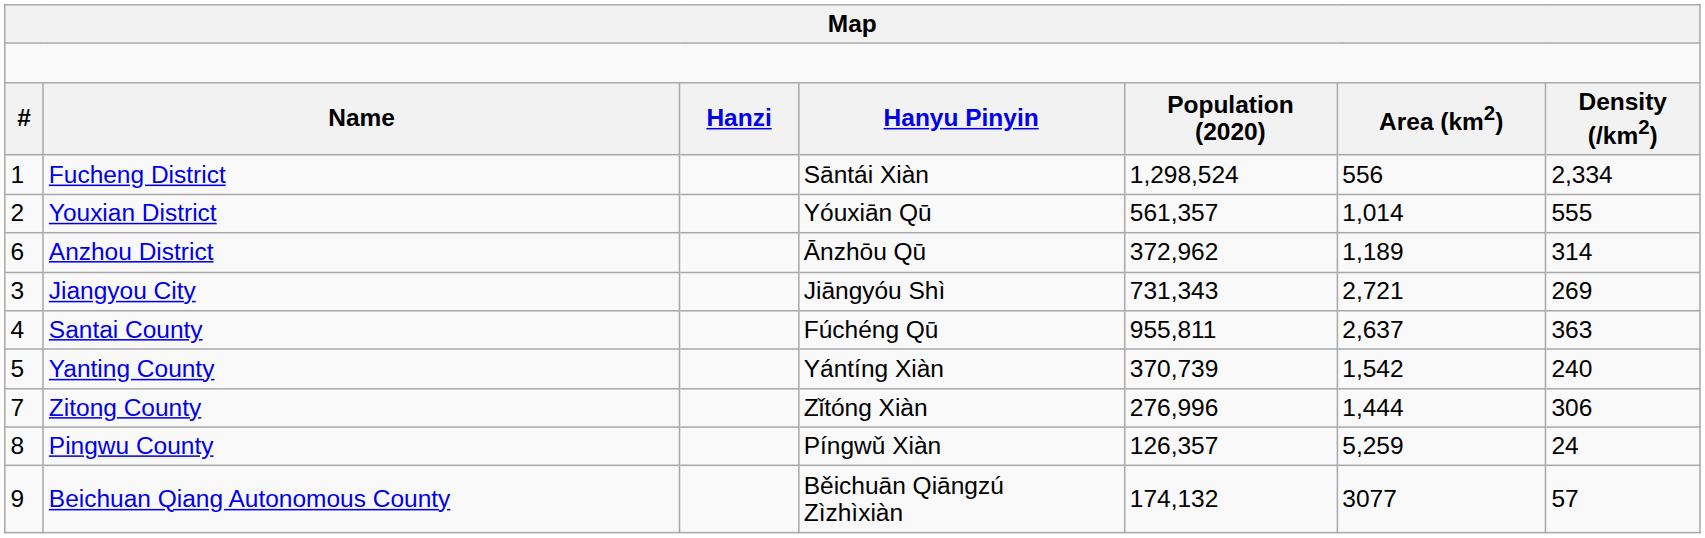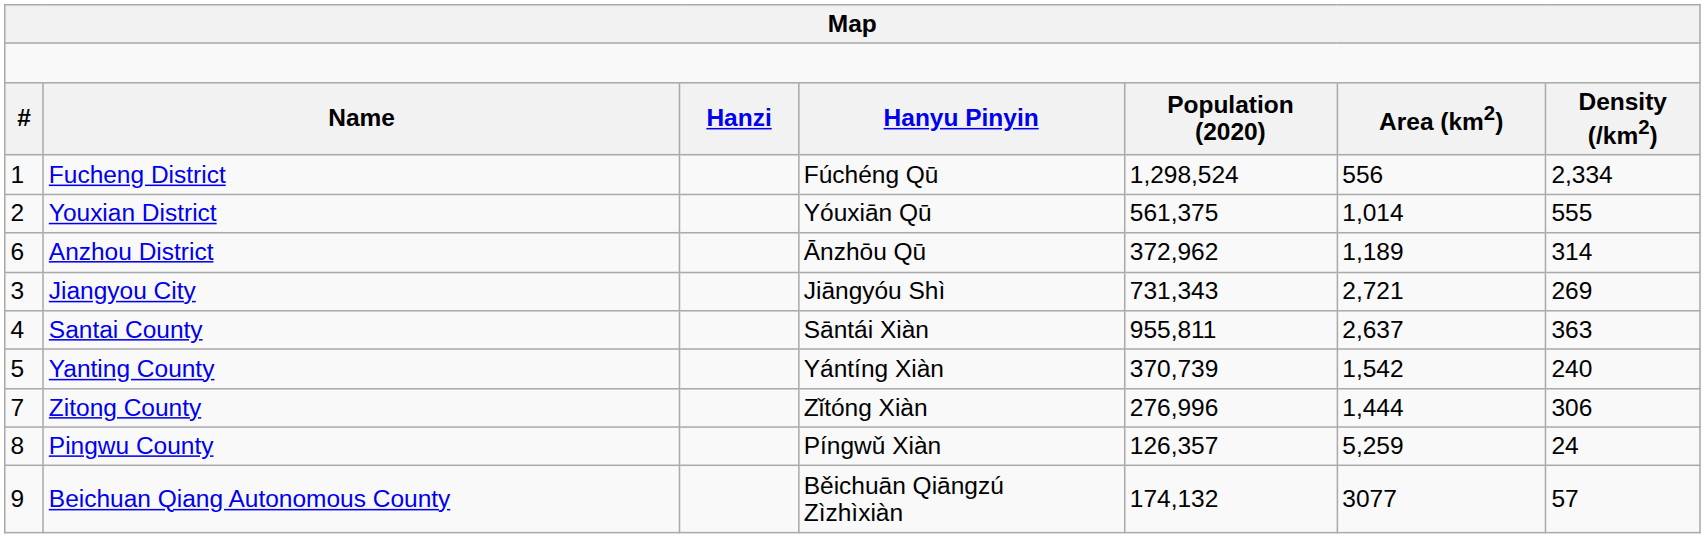(866, 174) Sāntái Xiàn -> (871, 174) Fúchéng Qū
(1174, 213) 561,357 -> (1174, 213) 561,375
(871, 329) Fúchéng Qū -> (866, 329) Sāntái Xiàn
